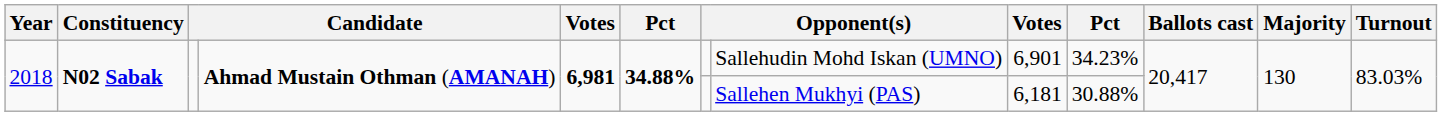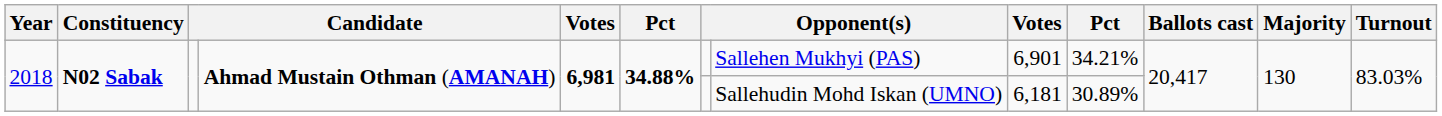(859, 57) Sallehudin Mohd Iskan (UMNO) -> (818, 57) Sallehen Mukhyi (PAS)
(1105, 57) 34.23% -> (1105, 57) 34.21%
(818, 93) Sallehen Mukhyi (PAS) -> (859, 93) Sallehudin Mohd Iskan (UMNO)
(1105, 93) 30.88% -> (1105, 93) 30.89%
